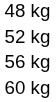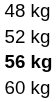(27, 62) normal -> (28, 62) bold
